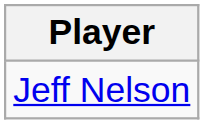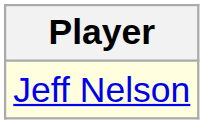(102, 88) no background -> (102, 88) lightyellow background
